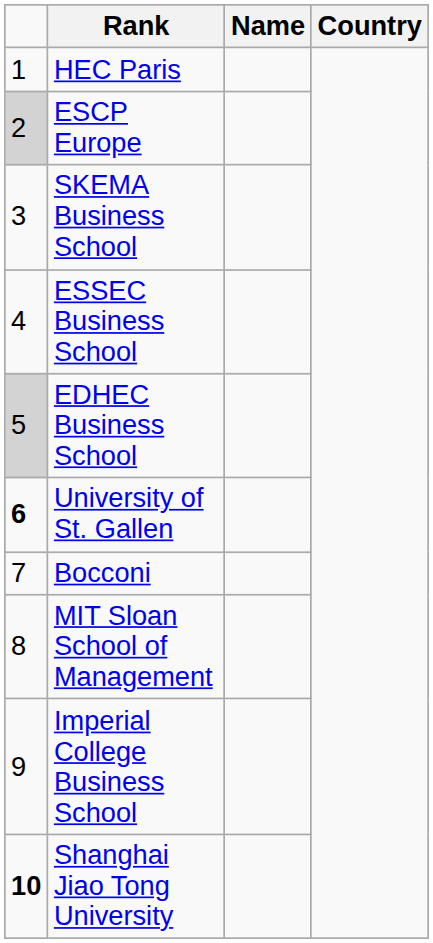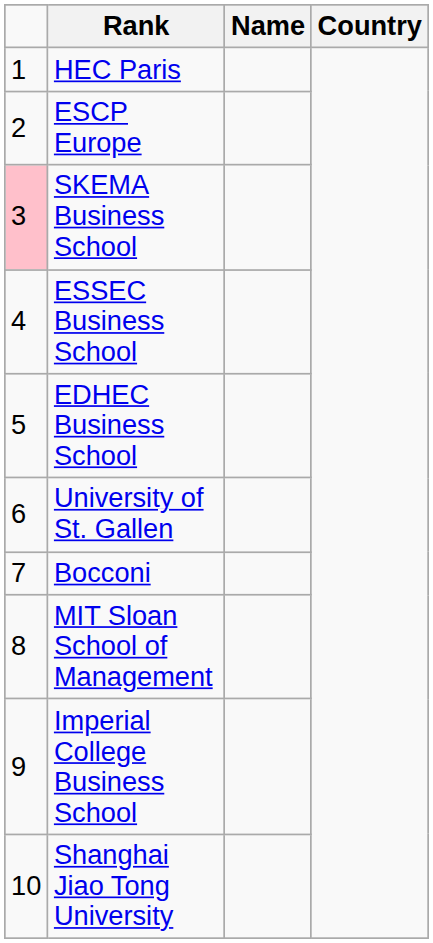(19, 127) lightgrey background -> (19, 127) no background
(19, 216) no background -> (19, 216) pink background
(19, 425) lightgrey background -> (19, 425) no background
(19, 514) bold -> (19, 514) normal
(26, 885) bold -> (26, 885) normal
